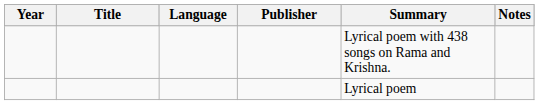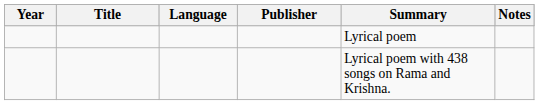(406, 52) Lyrical poem with 438 songs on Rama and Krishna. -> (380, 36) Lyrical poem
(380, 89) Lyrical poem -> (406, 73) Lyrical poem with 438 songs on Rama and Krishna.
